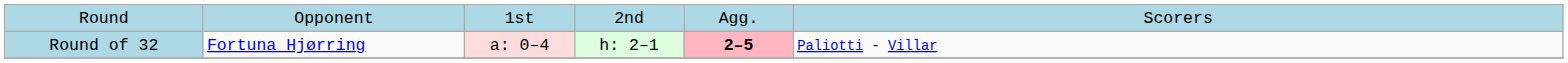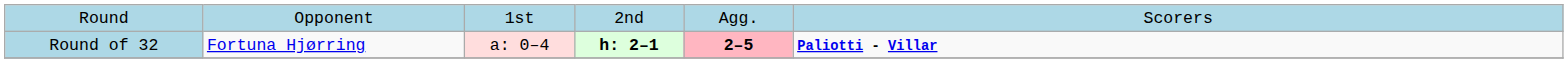(629, 45) normal -> (629, 45) bold
(867, 46) normal -> (867, 45) bold
